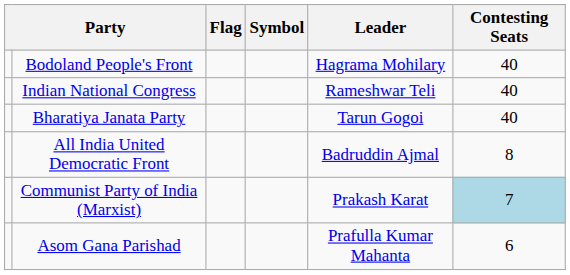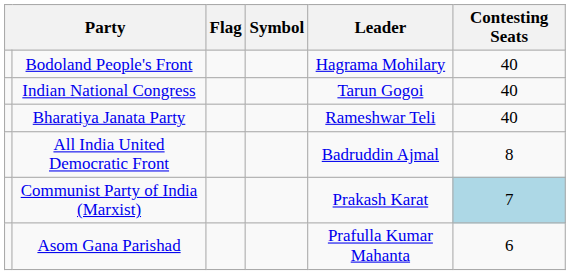(380, 90) Rameshwar Teli -> (380, 90) Tarun Gogoi
(380, 117) Tarun Gogoi -> (380, 117) Rameshwar Teli
